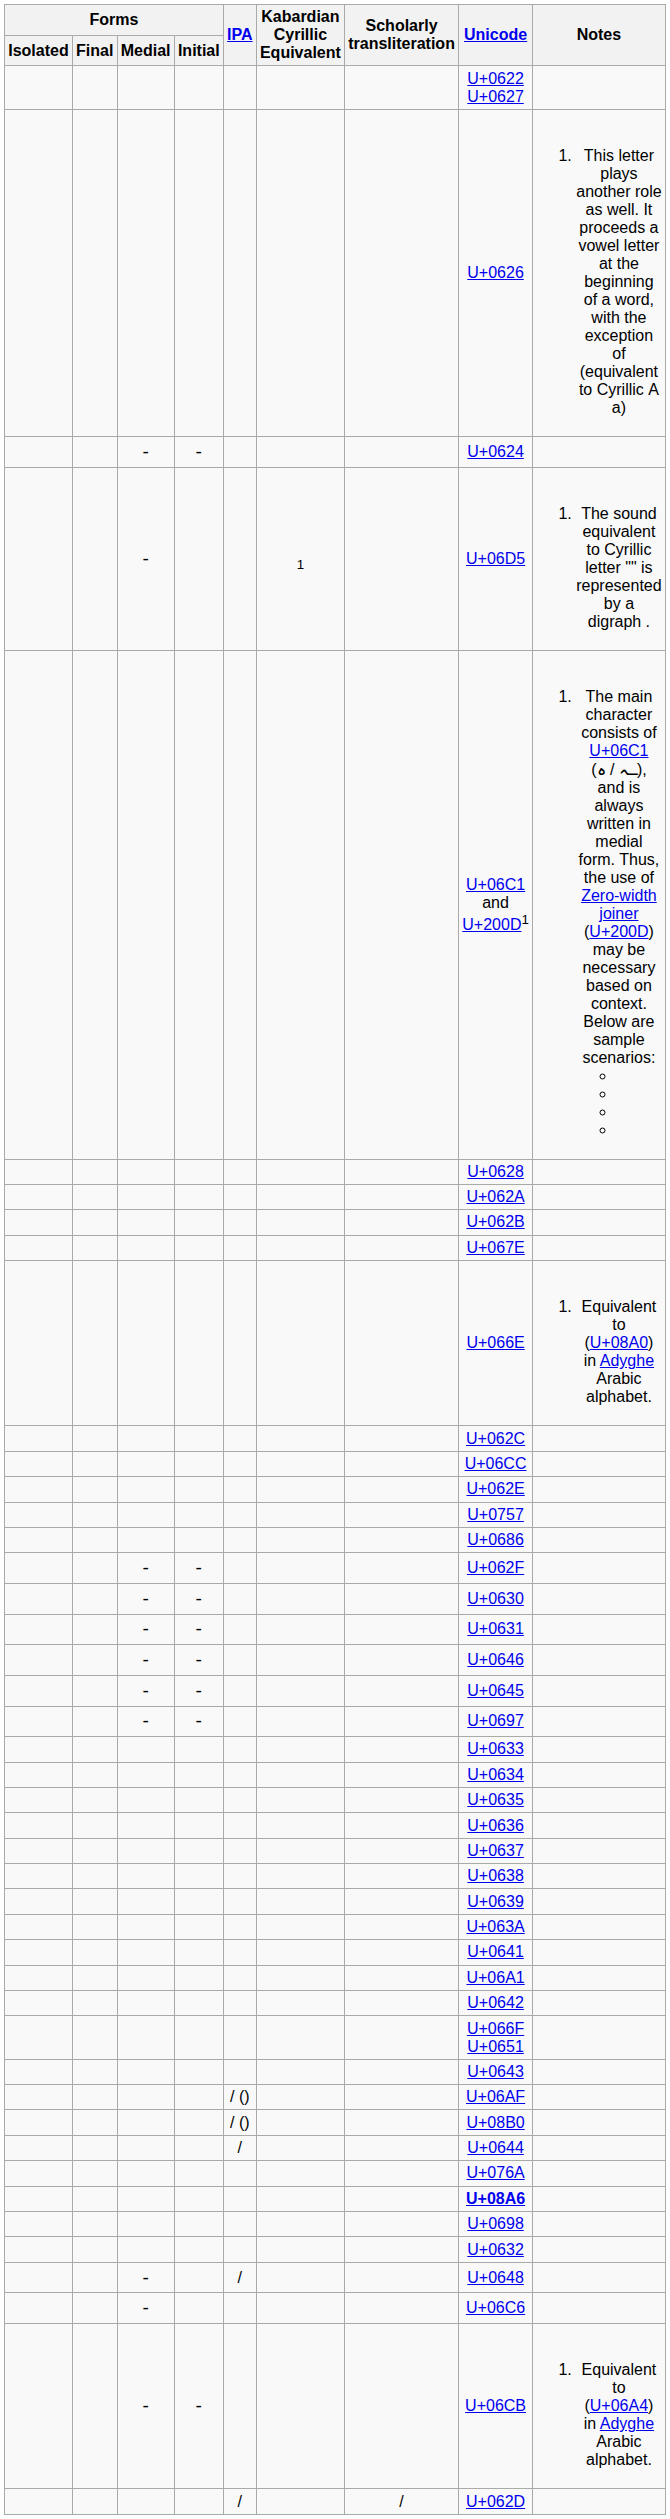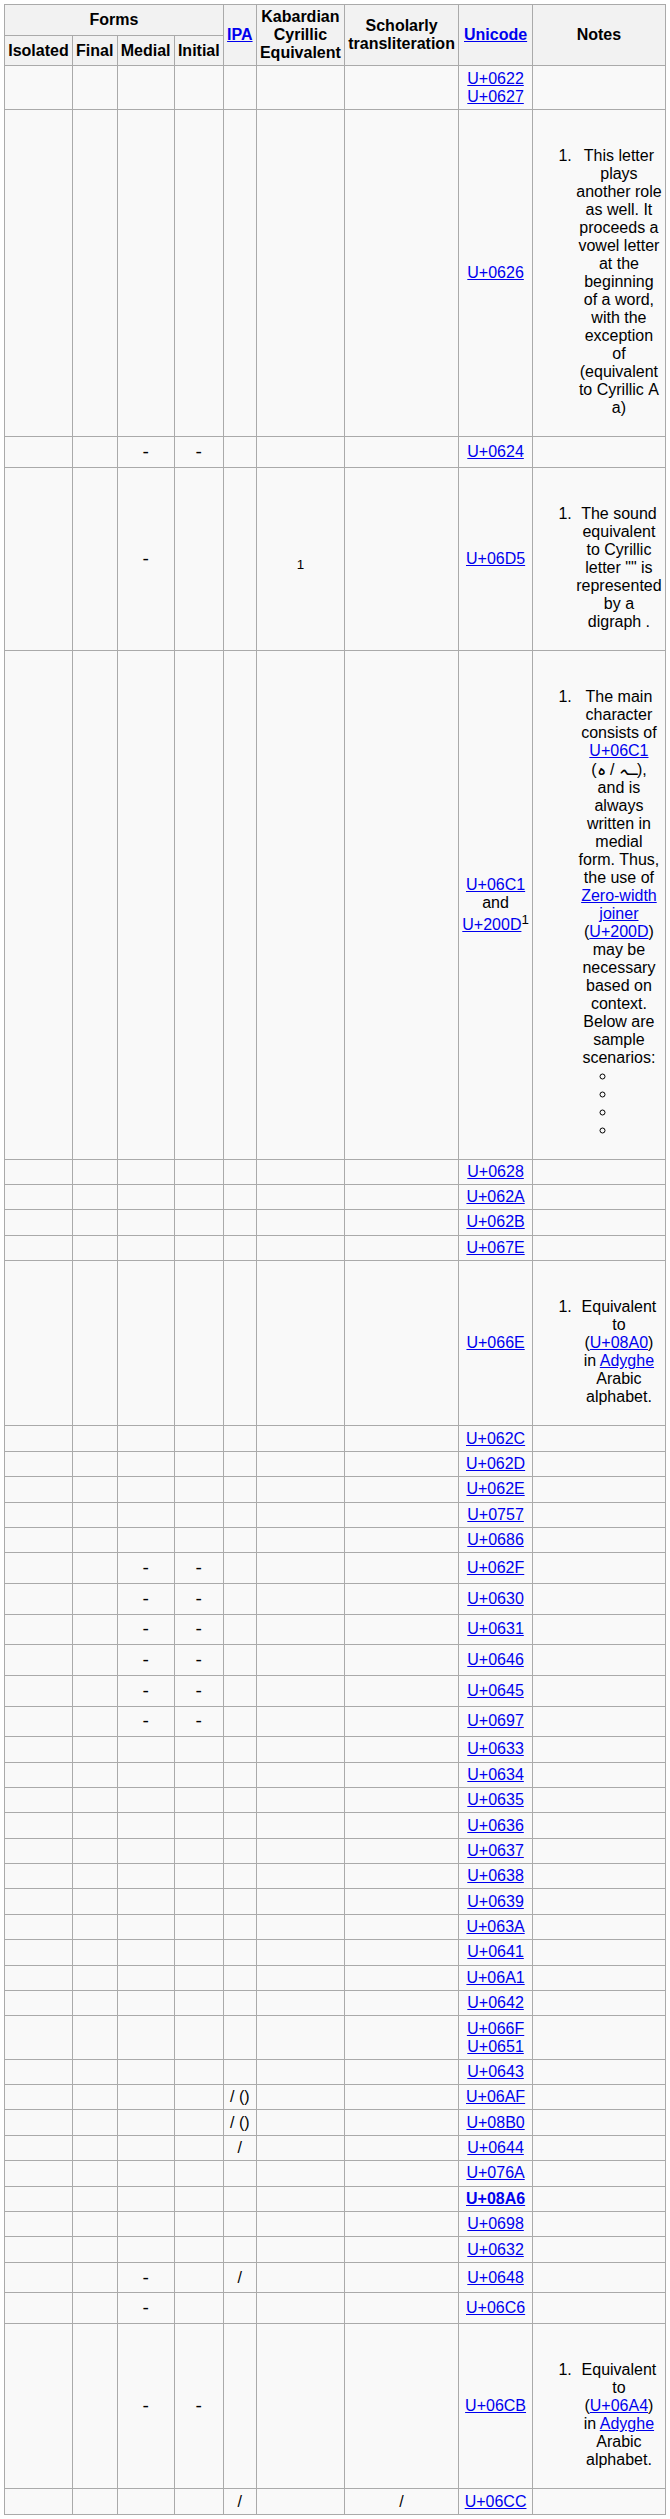(496, 1463) U+06CC -> (496, 1463) U+062D
(496, 2501) U+062D -> (496, 2501) U+06CC
